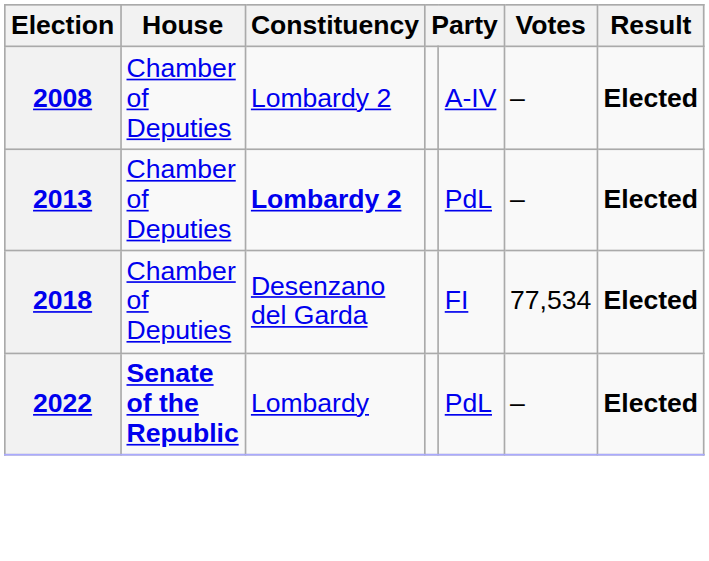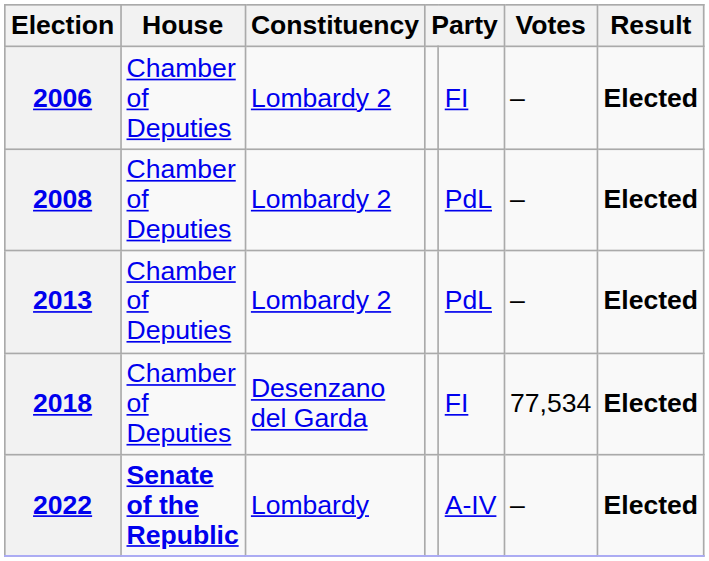+ row: (63, 97)
(471, 97) A-IV -> (468, 199) PdL
(326, 199) bold -> (321, 301) normal
(468, 403) PdL -> (471, 505) A-IV
